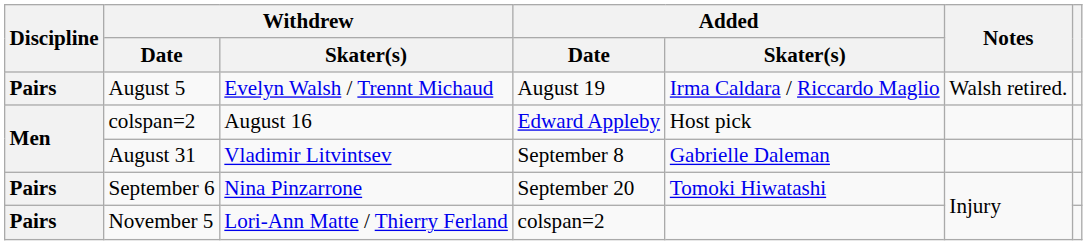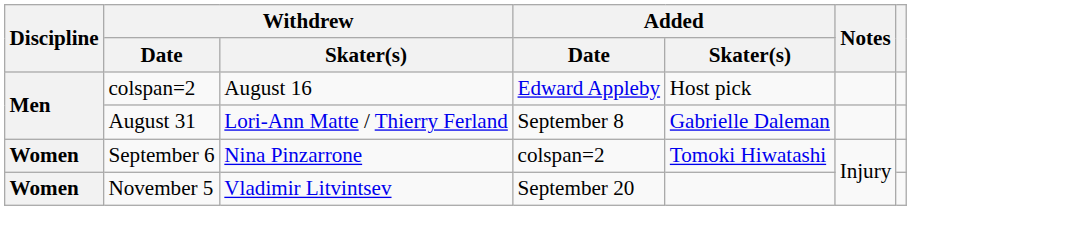- row: (147, 88)
(308, 155) Vladimir Litvintsev -> (366, 121) Lori-Ann Matte / Thierry Ferland
(33, 188) Pairs -> (44, 155) Women
(576, 188) September 20 -> (561, 155) colspan=2
(33, 222) Pairs -> (44, 188) Women
(366, 222) Lori-Ann Matte / Thierry Ferland -> (308, 188) Vladimir Litvintsev
(561, 222) colspan=2 -> (576, 188) September 20
